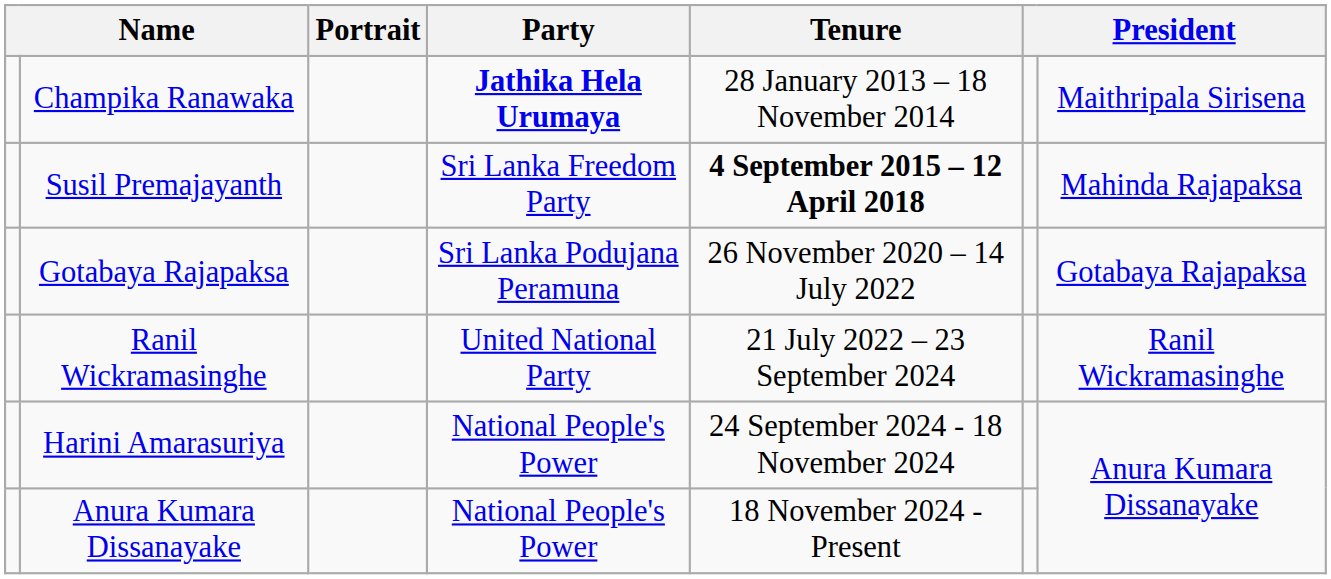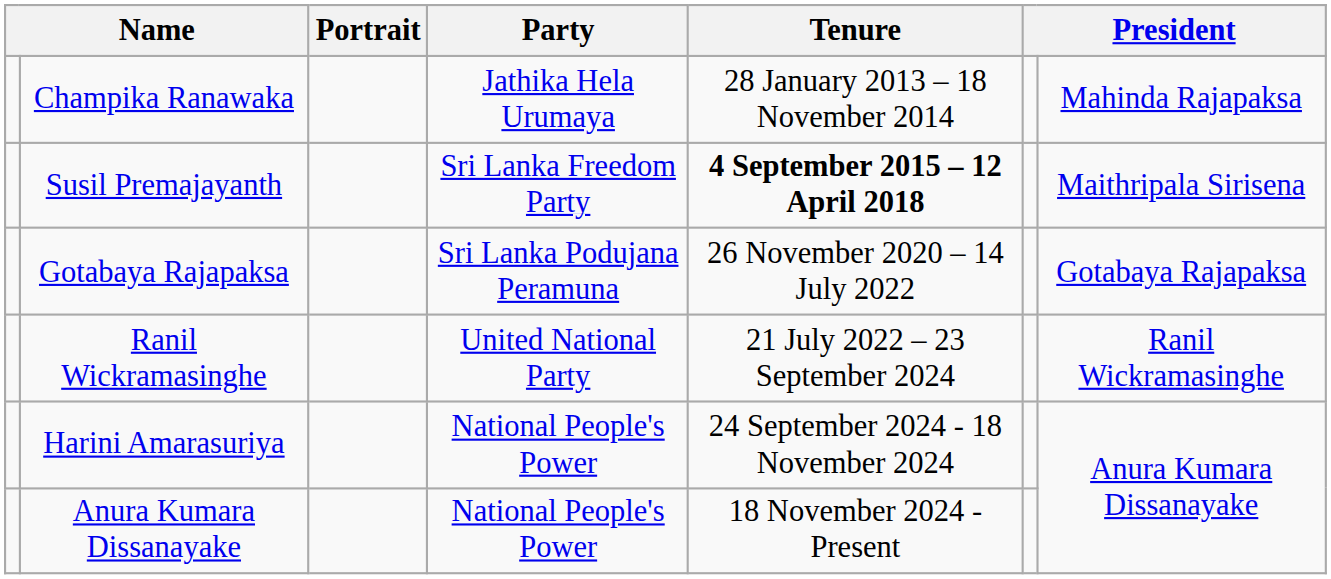(558, 98) bold -> (558, 98) normal
(1181, 98) Maithripala Sirisena -> (1181, 98) Mahinda Rajapaksa
(1181, 184) Mahinda Rajapaksa -> (1181, 184) Maithripala Sirisena
